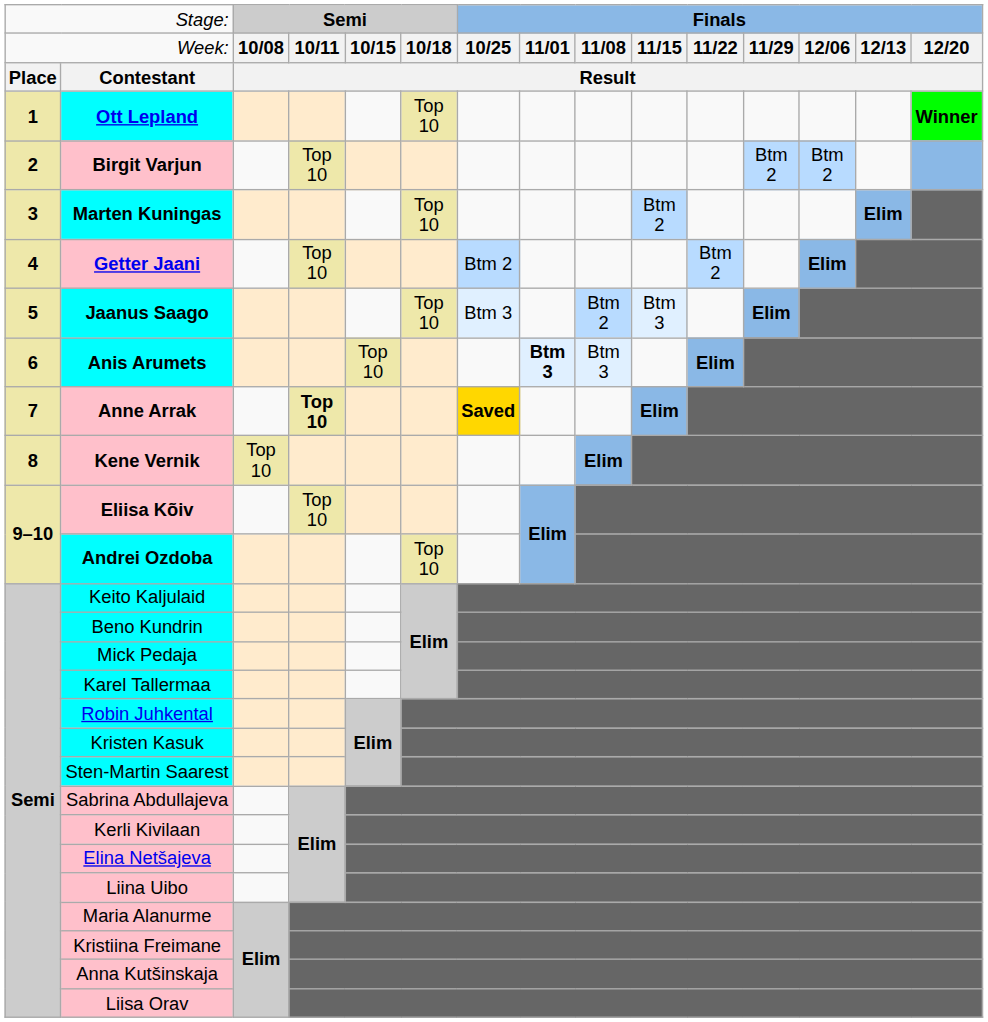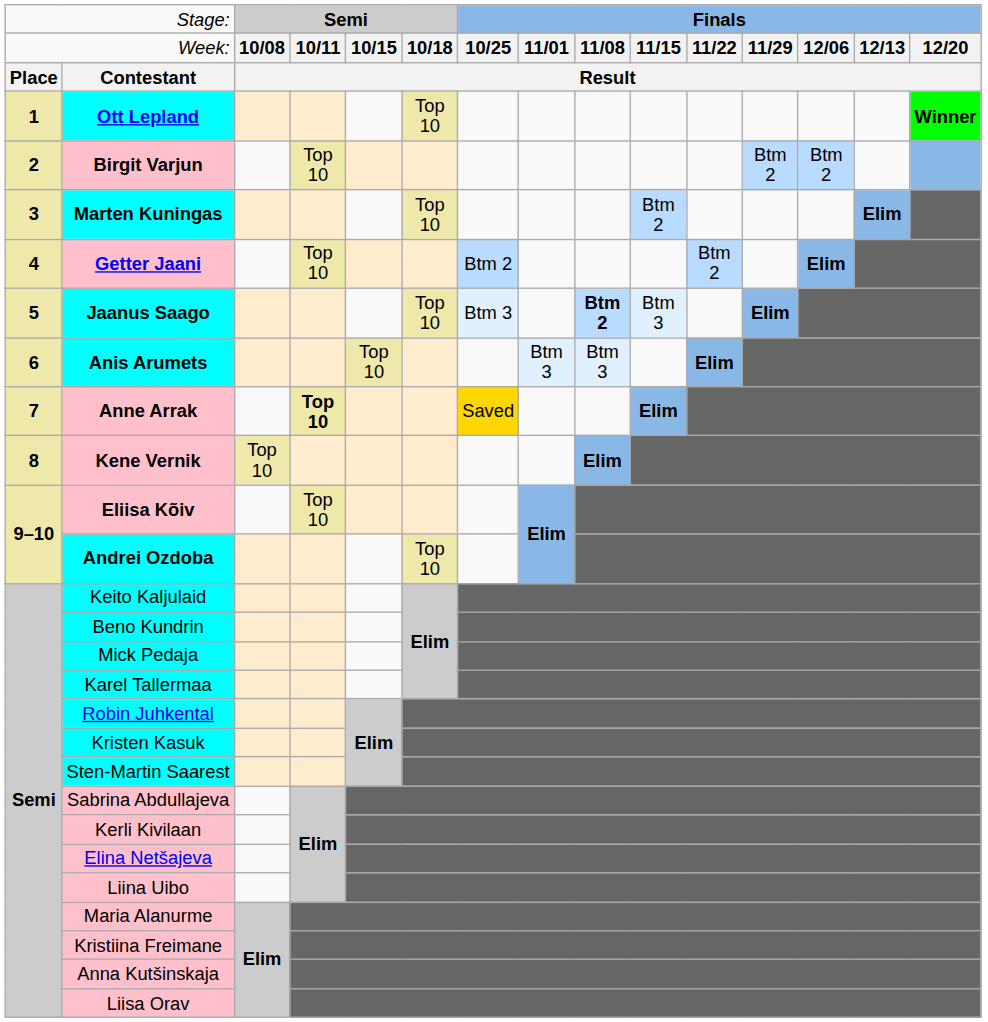(603, 312) normal -> (602, 312) bold
(548, 362) bold -> (547, 362) normal
(488, 411) bold -> (488, 411) normal
